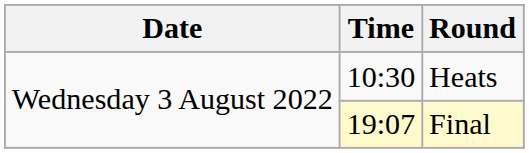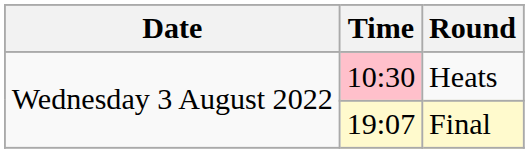(381, 76) no background -> (381, 76) pink background
